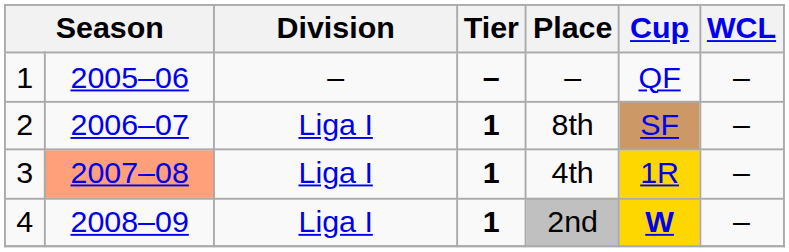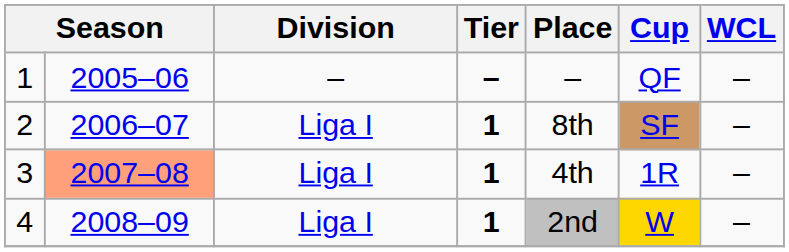(660, 173) gold background -> (660, 173) no background
(660, 221) bold -> (660, 221) normal
